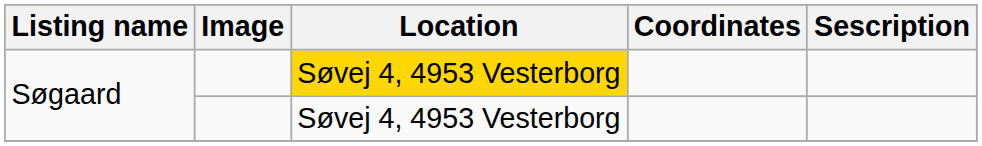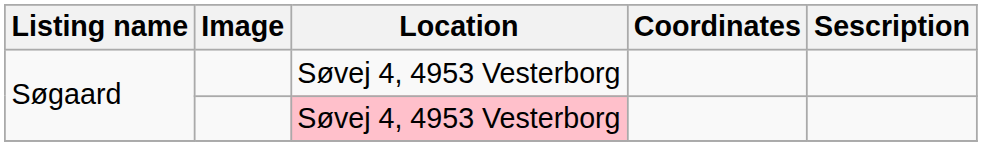(459, 72) gold background -> (459, 72) no background
(459, 118) no background -> (459, 118) pink background
